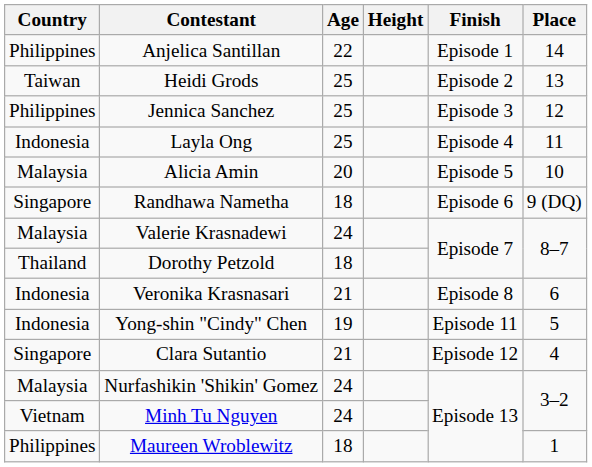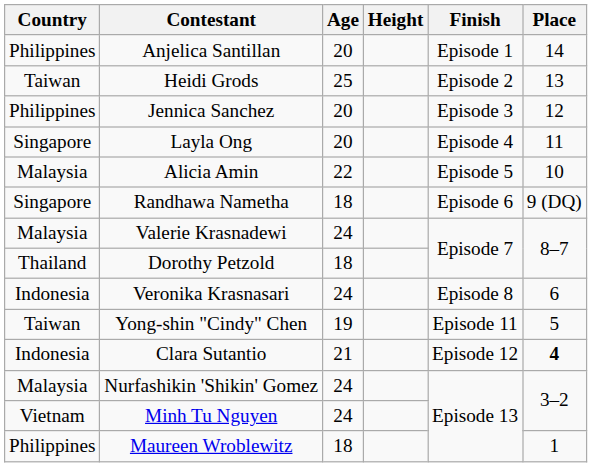(343, 50) 22 -> (343, 50) 20
(343, 111) 25 -> (343, 111) 20
(52, 141) Indonesia -> (52, 141) Singapore
(343, 141) 25 -> (343, 141) 20
(343, 171) 20 -> (343, 171) 22
(343, 293) 21 -> (343, 293) 24
(52, 324) Indonesia -> (52, 324) Taiwan
(52, 354) Singapore -> (52, 354) Indonesia
(554, 354) normal -> (554, 354) bold
